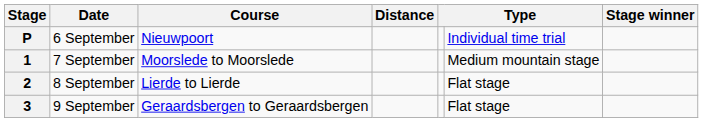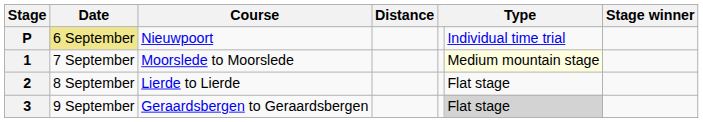(94, 38) no background -> (94, 38) khaki background
(523, 60) no background -> (523, 60) lightyellow background
(479, 106) no background -> (479, 106) lightgrey background
